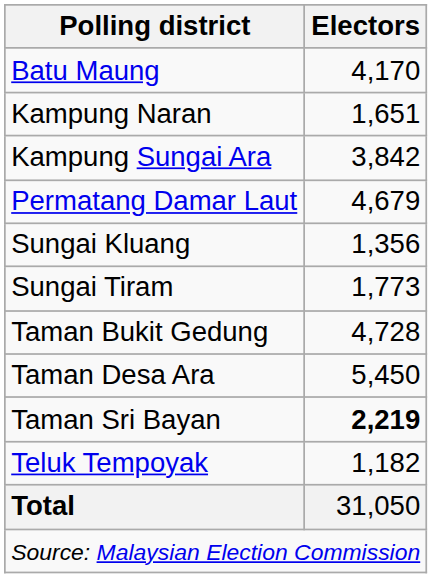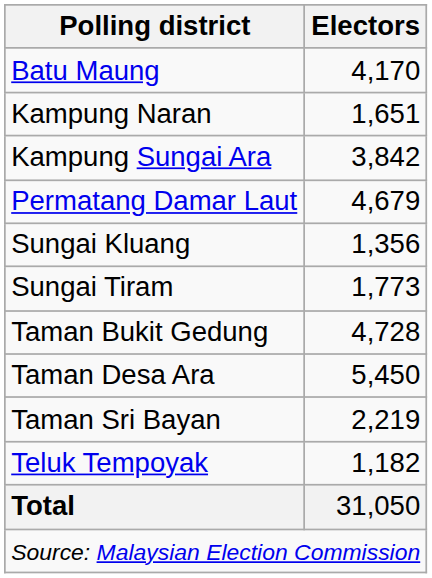(386, 419) bold -> (386, 419) normal
